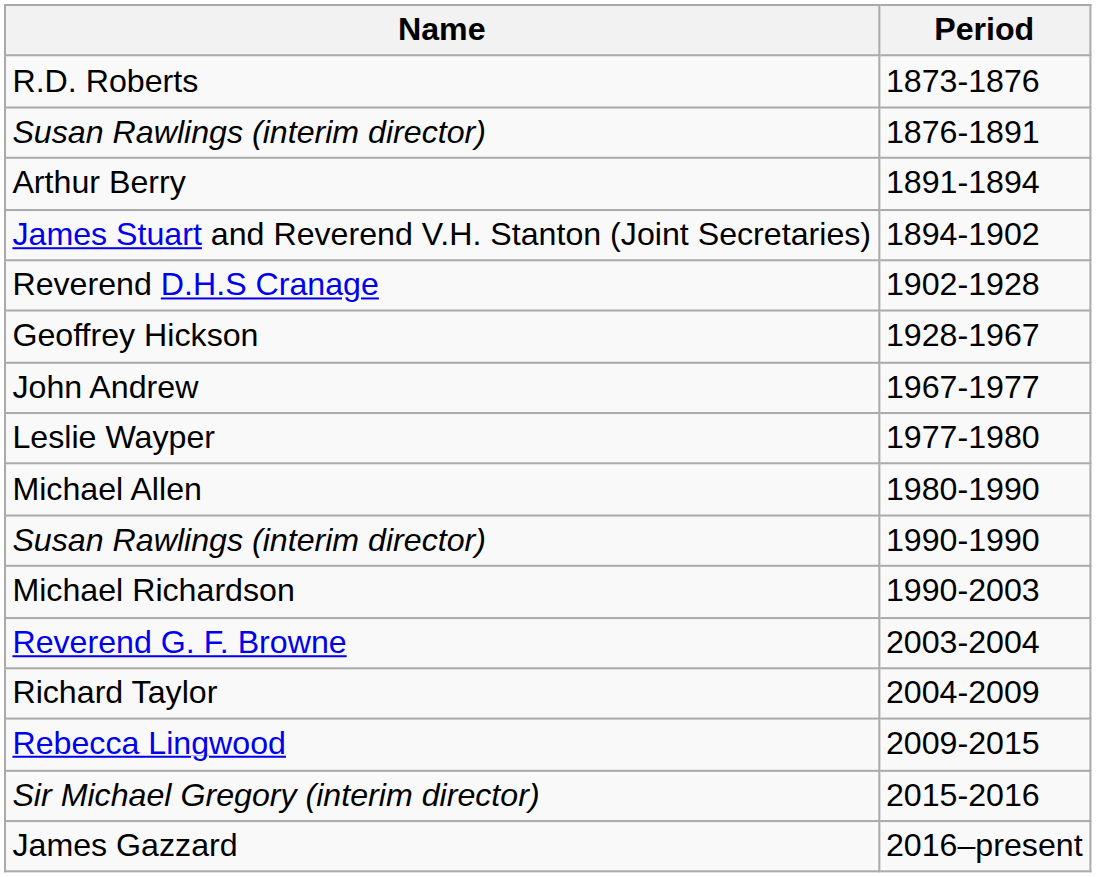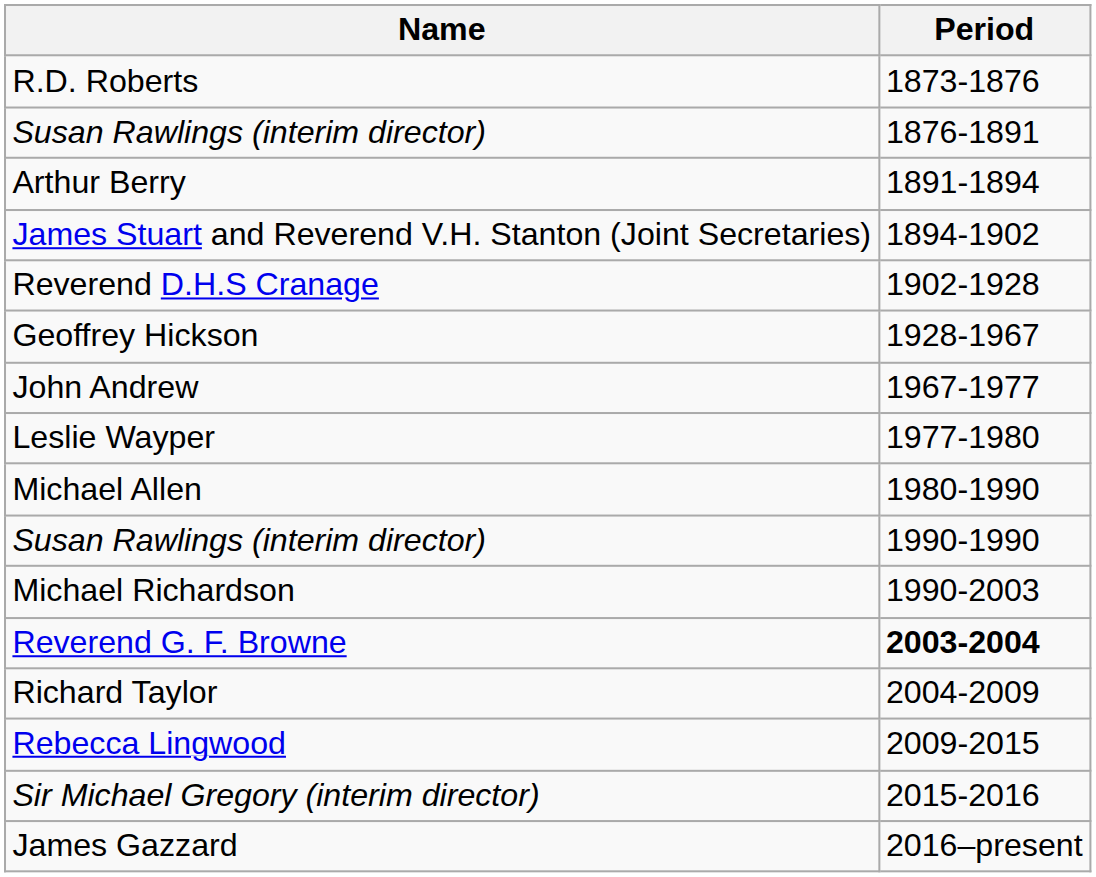(963, 642) normal -> (963, 642) bold
